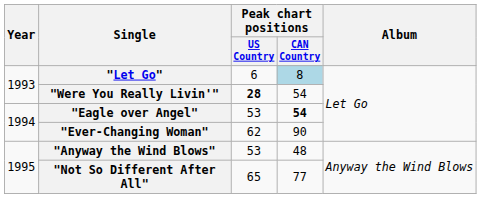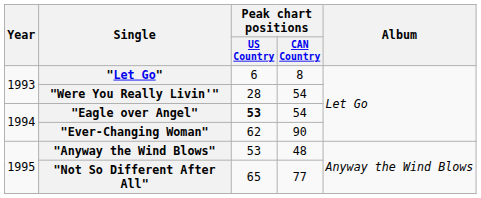(300, 75) lightblue background -> (300, 75) no background
(254, 94) bold -> (254, 94) normal
(254, 113) normal -> (254, 113) bold
(300, 113) bold -> (300, 113) normal
